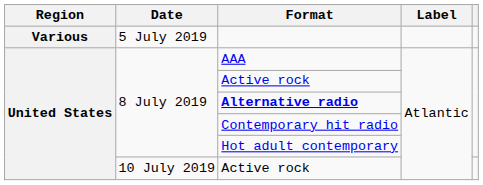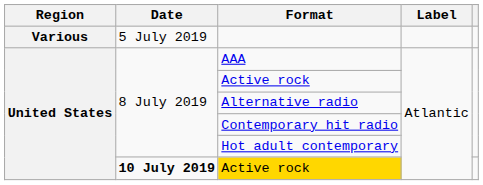(290, 103) bold -> (290, 103) normal
(167, 168) normal -> (167, 168) bold
(266, 168) no background -> (266, 168) gold background
